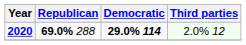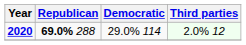(134, 31) bold -> (134, 31) normal
